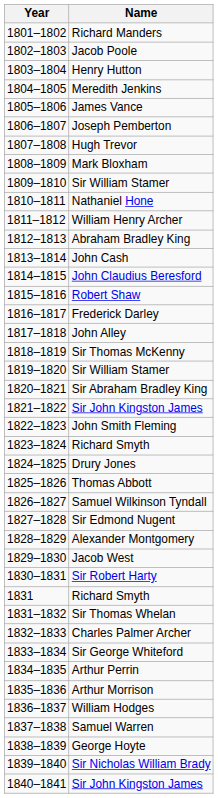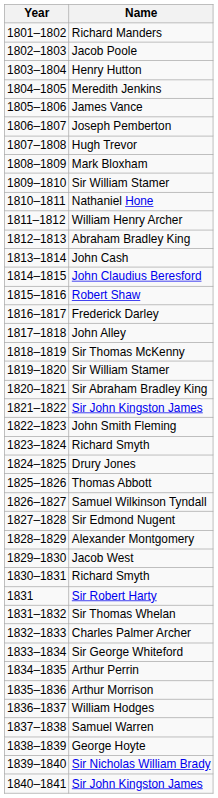(114, 577) Sir Robert Harty -> (111, 577) Richard Smyth
(111, 595) Richard Smyth -> (114, 595) Sir Robert Harty
